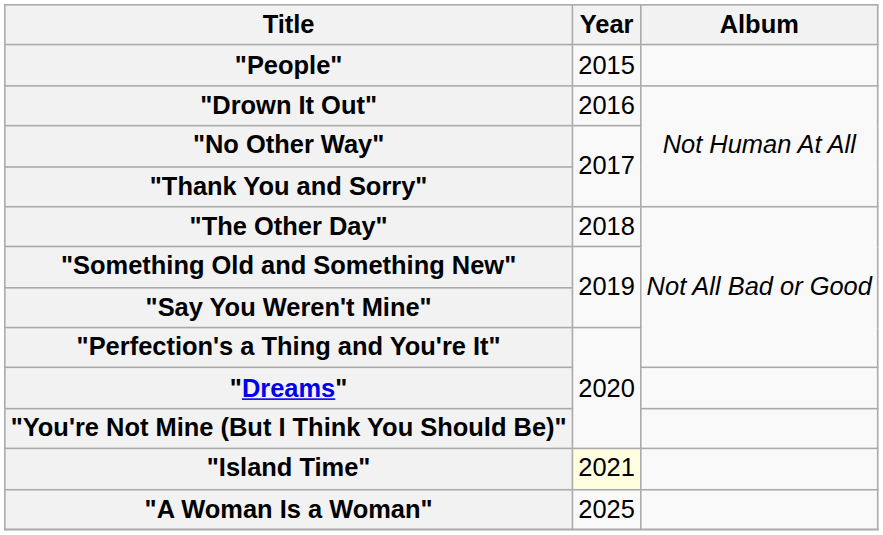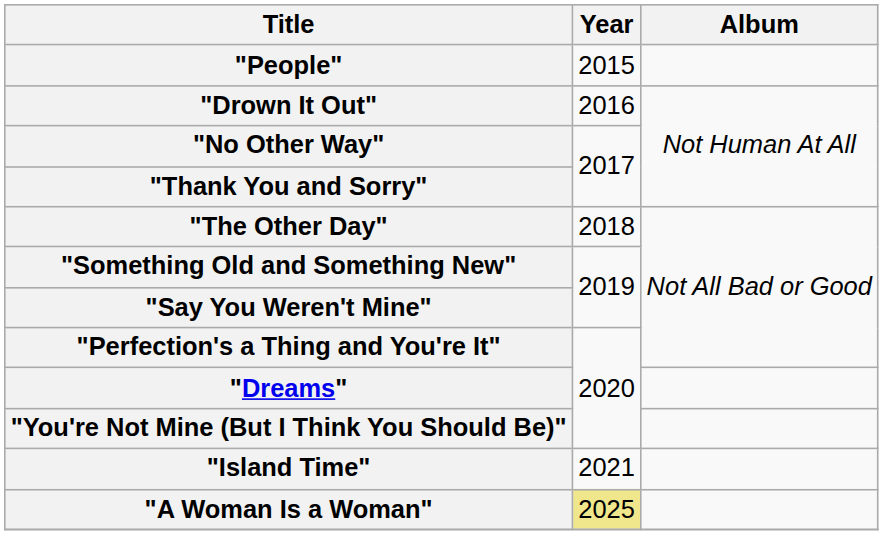(607, 468) lightyellow background -> (607, 468) no background
(607, 508) no background -> (607, 508) khaki background
